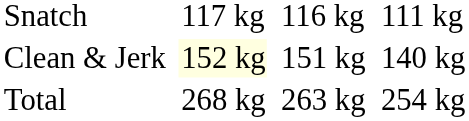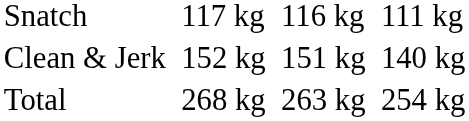(223, 57) lightyellow background -> (223, 57) no background
